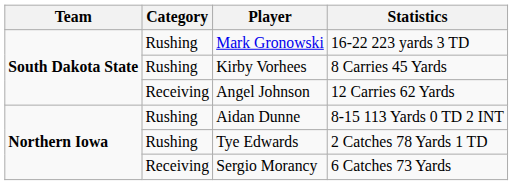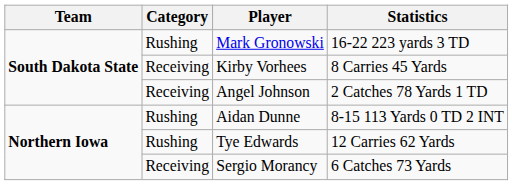(172, 67) Rushing -> (177, 67) Receiving
(393, 92) 12 Carries 62 Yards -> (409, 92) 2 Catches 78 Yards 1 TD
(409, 141) 2 Catches 78 Yards 1 TD -> (393, 141) 12 Carries 62 Yards
